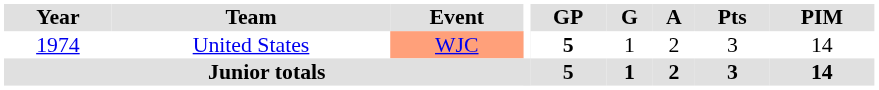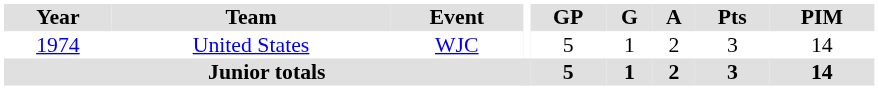(457, 44) lightsalmon background -> (457, 44) no background
(568, 44) bold -> (568, 44) normal
